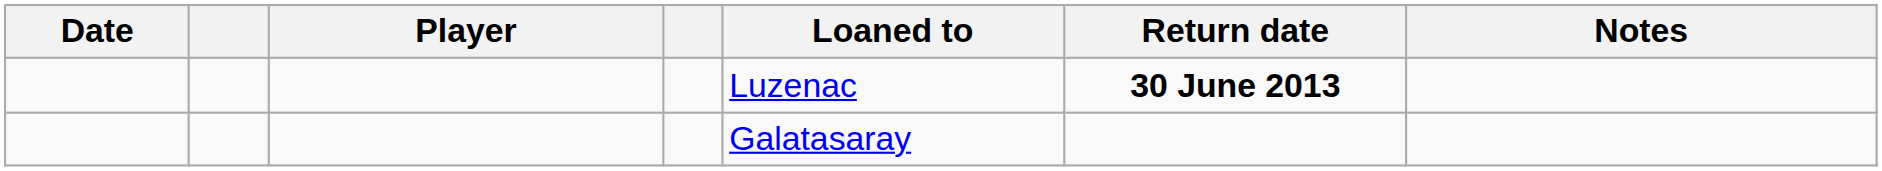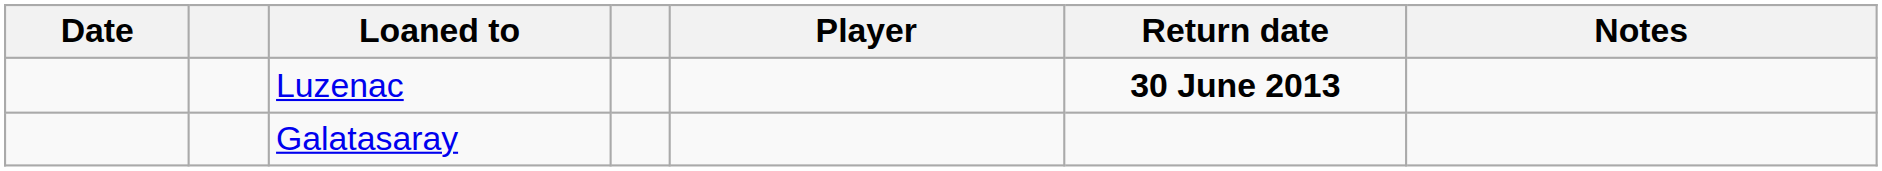columns swapped: (466, 31) <-> (893, 31)
